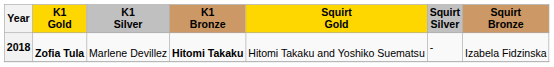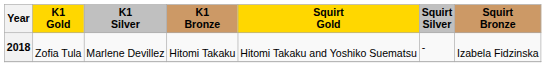(60, 53) bold -> (58, 53) normal
(208, 53) bold -> (202, 53) normal
